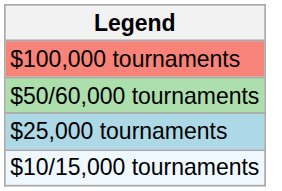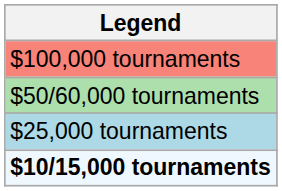(135, 167) normal -> (141, 167) bold
